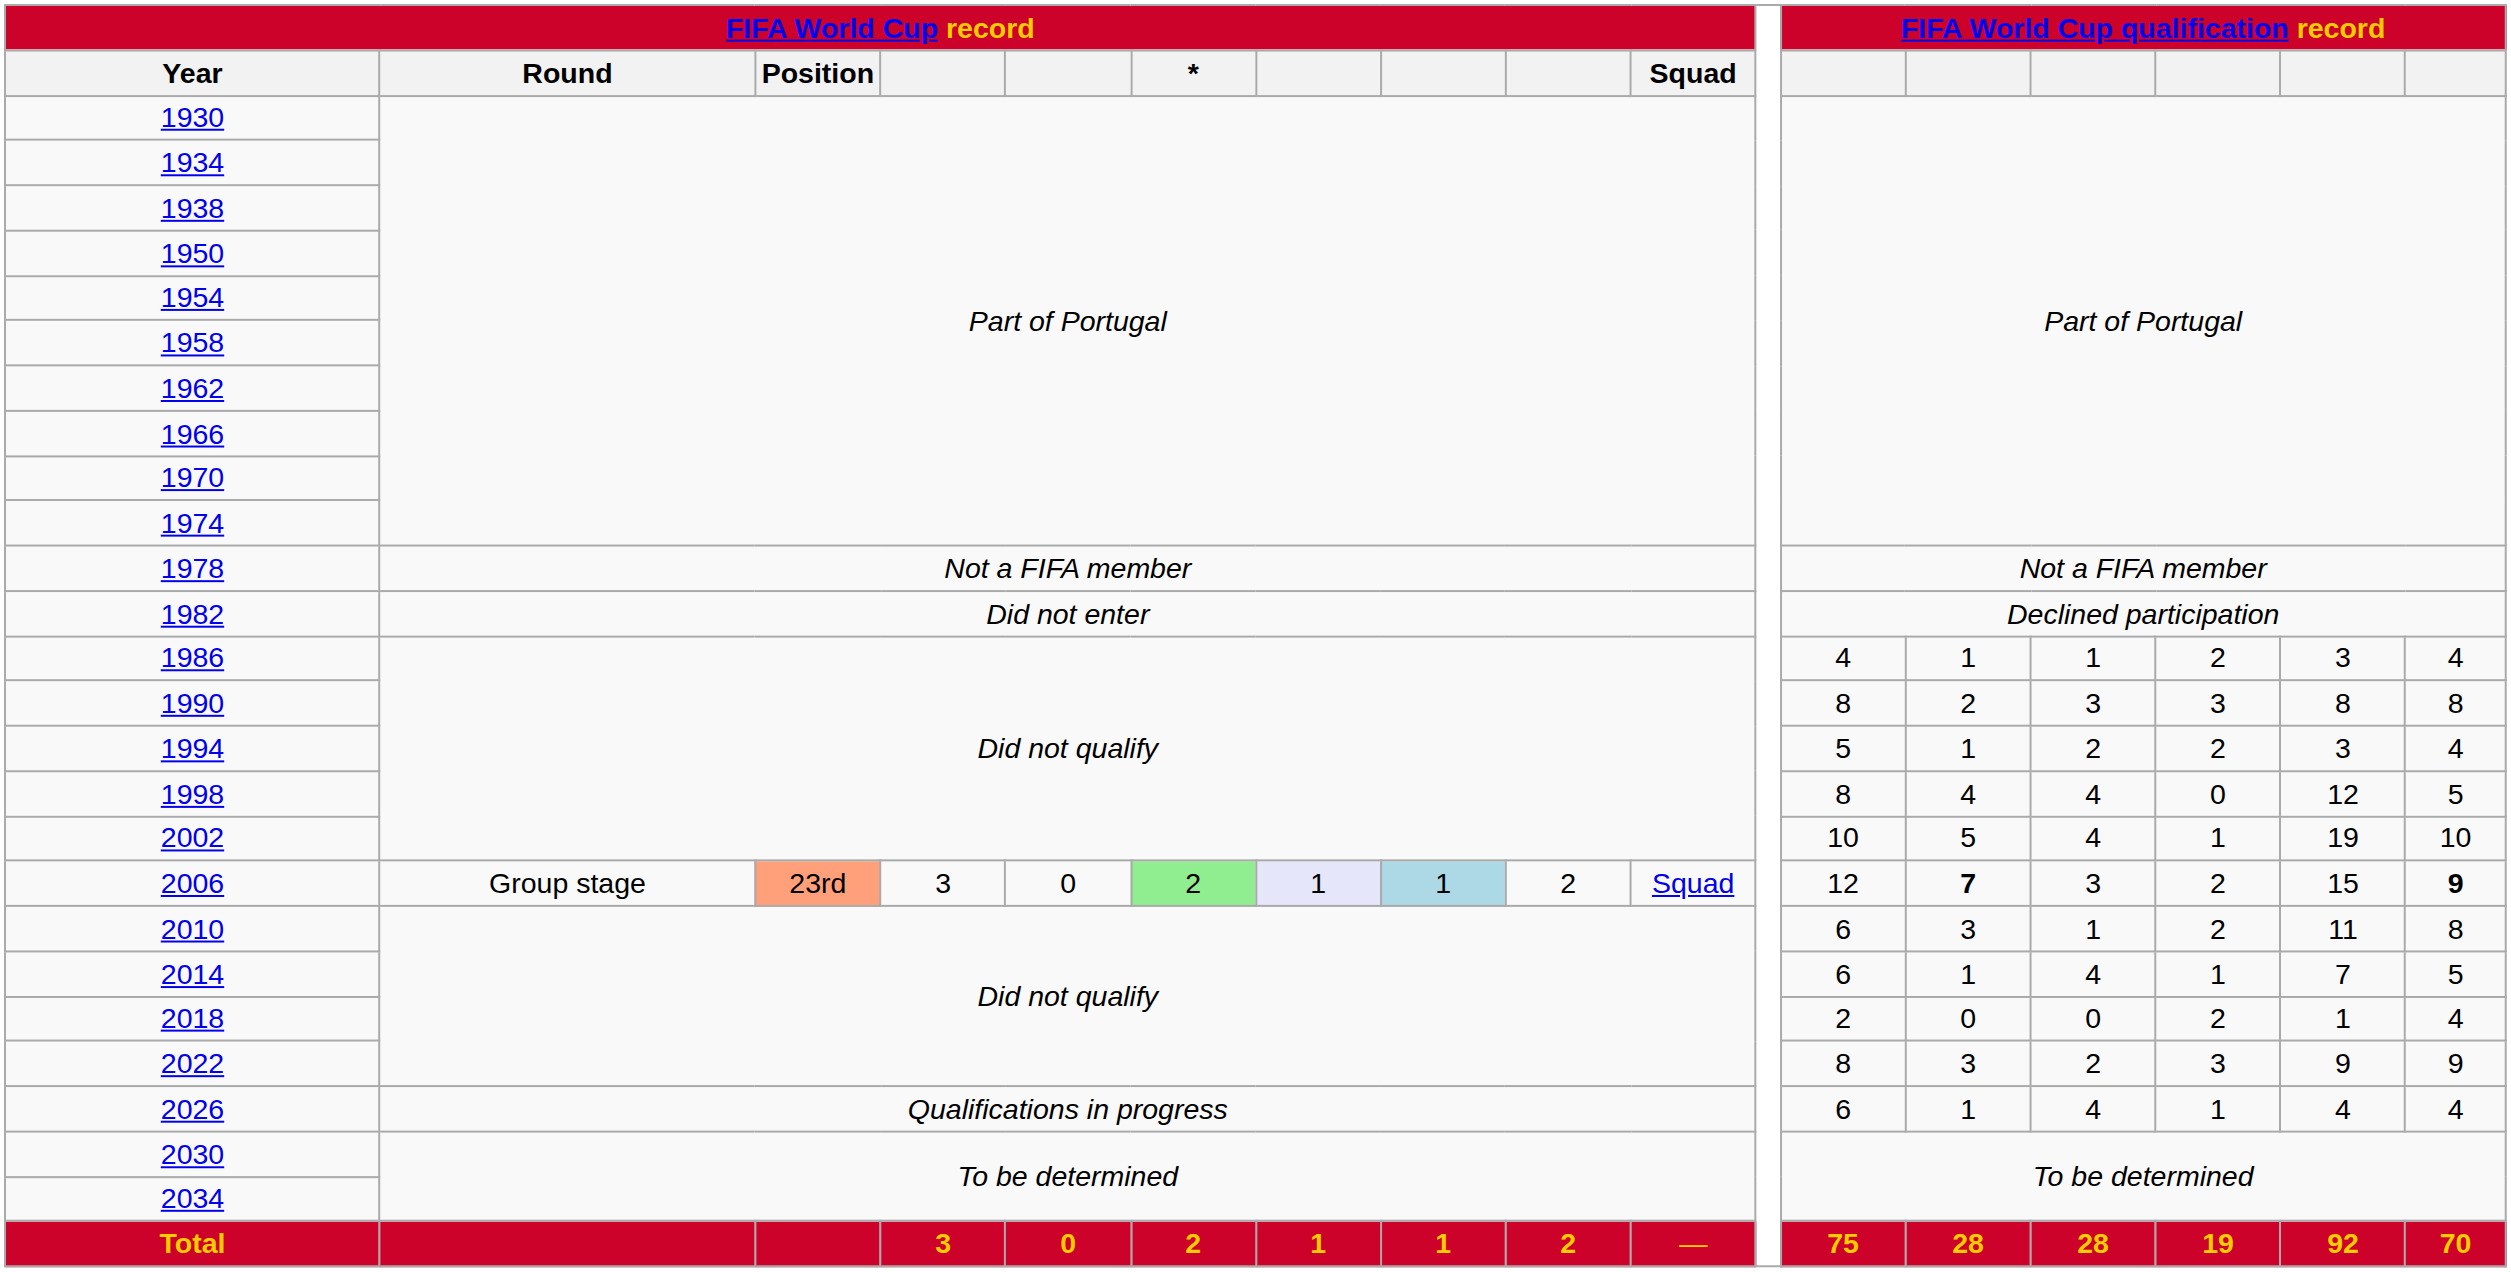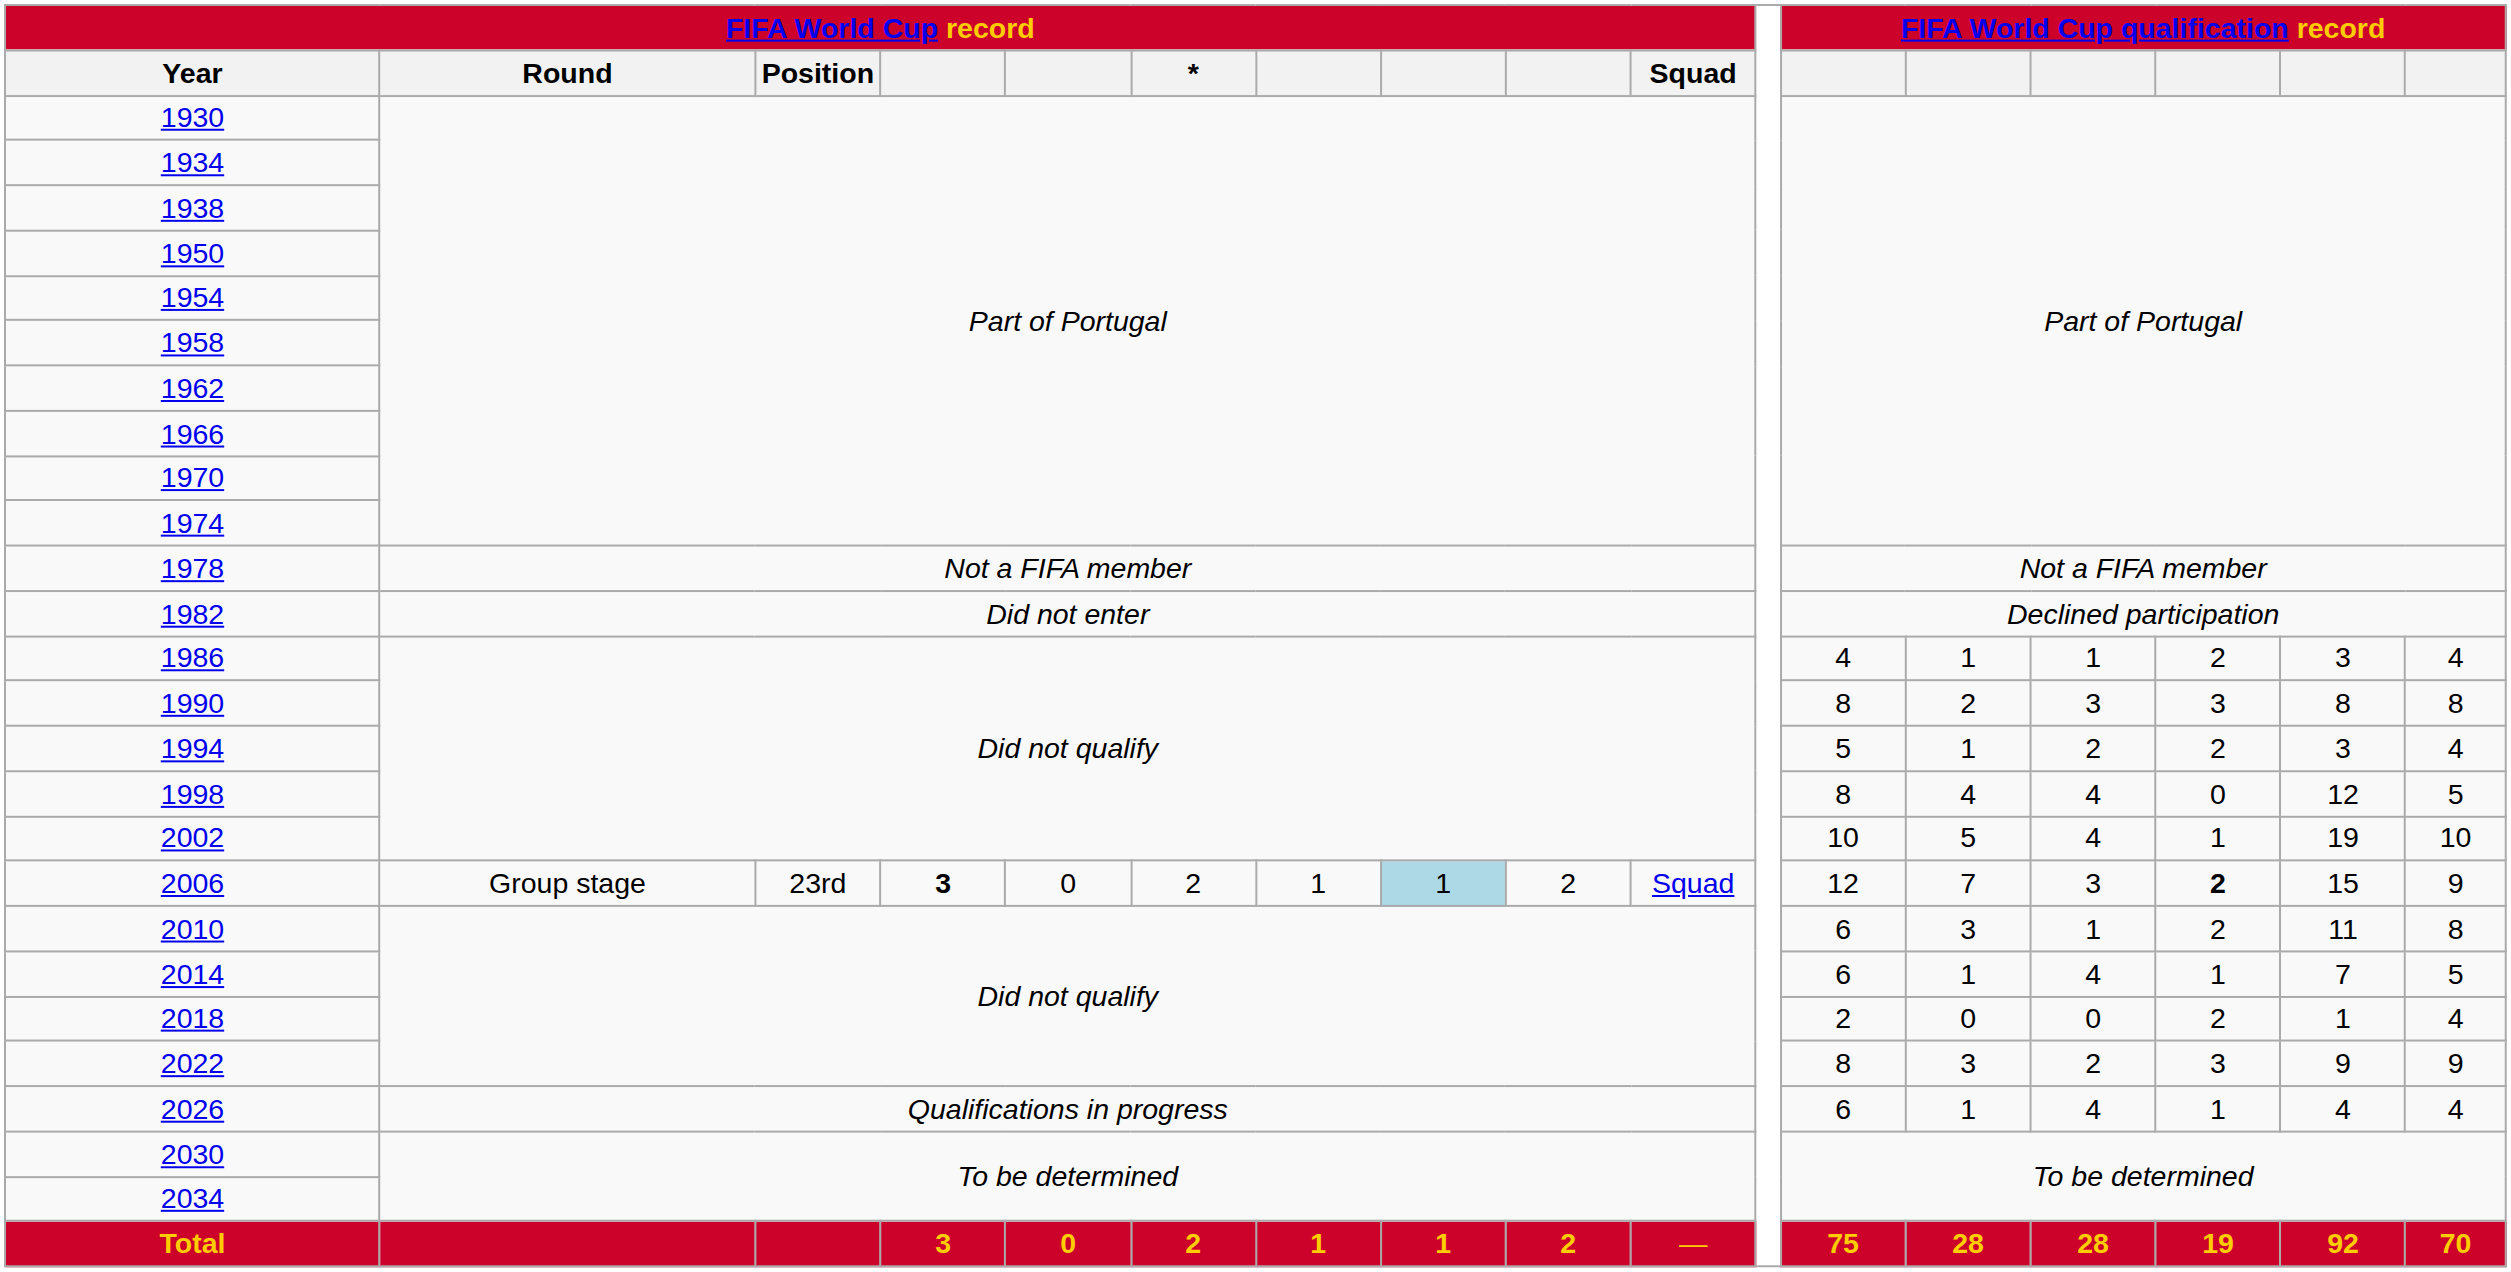(818, 884) lightsalmon background -> (818, 884) no background
(943, 884) normal -> (943, 884) bold
(1193, 884) lightgreen background -> (1193, 884) no background
(1318, 884) lavender background -> (1318, 884) no background
(1968, 884) bold -> (1968, 884) normal
(2218, 884) normal -> (2218, 884) bold
(2456, 884) bold -> (2456, 884) normal
